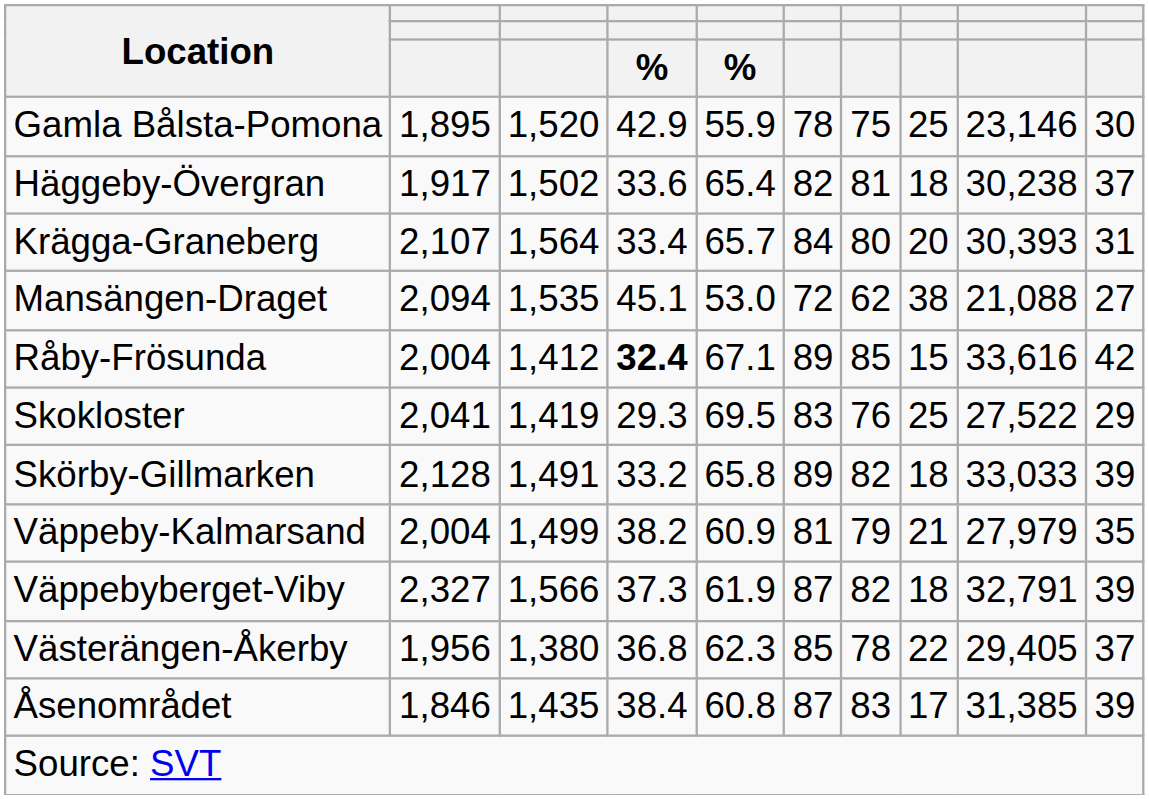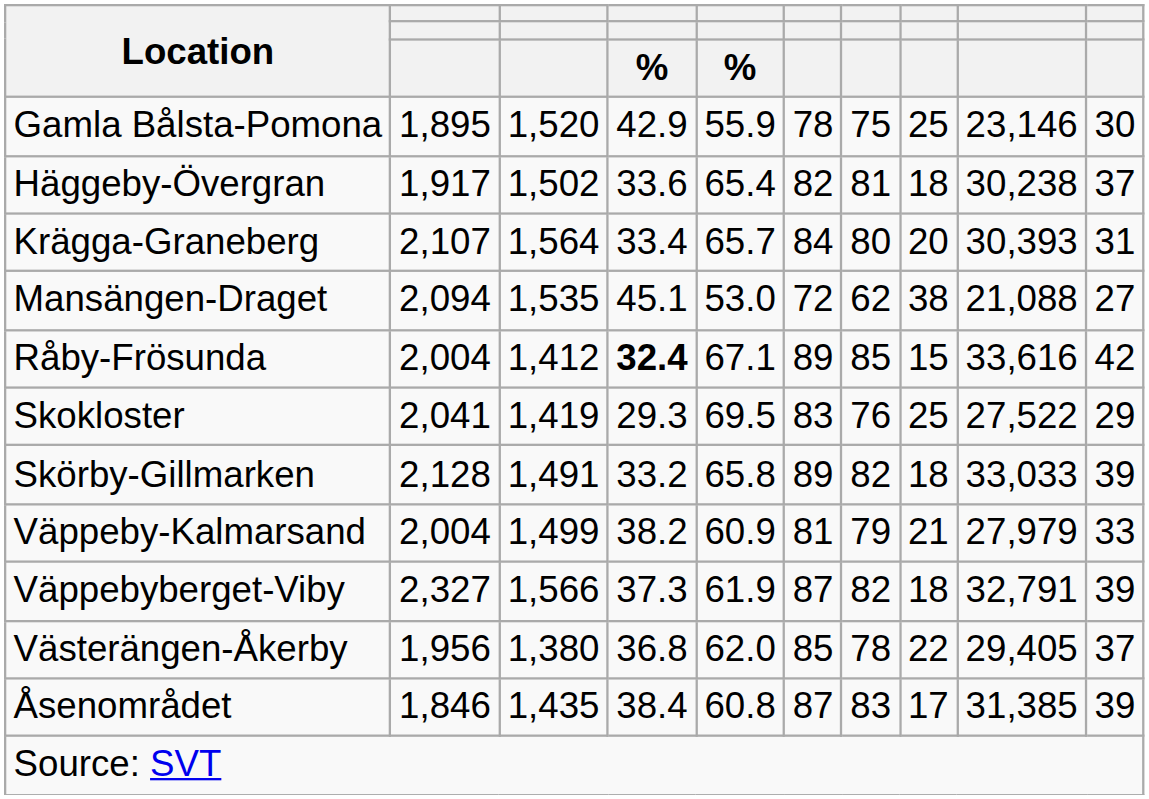(1115, 532) 35 -> (1115, 532) 33
(740, 648) 62.3 -> (740, 648) 62.0
